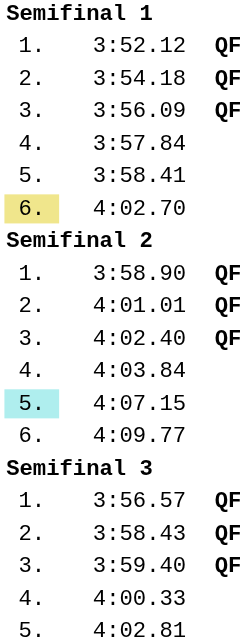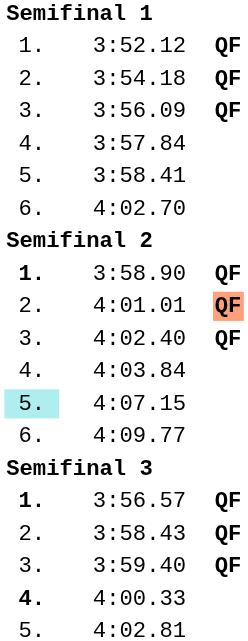(32, 209) khaki background -> (32, 209) no background
(32, 274) normal -> (32, 274) bold
(228, 306) no background -> (228, 306) lightsalmon background
(32, 501) normal -> (32, 501) bold
(32, 599) normal -> (32, 599) bold
